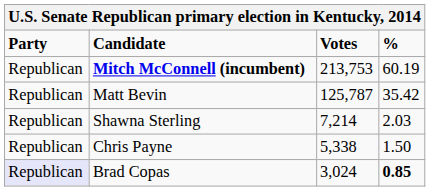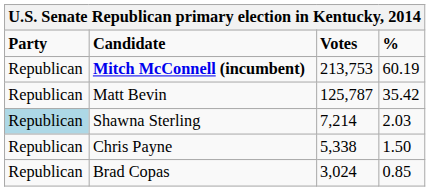(45, 120) no background -> (45, 120) lightblue background
(45, 172) lavender background -> (45, 172) no background
(397, 172) bold -> (397, 172) normal
